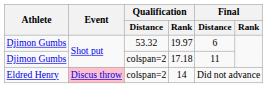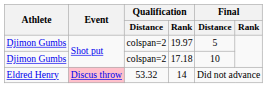(146, 43) 53.32 -> (146, 43) colspan=2
(215, 43) 6 -> (215, 43) 5
(215, 59) 11 -> (215, 59) 10
(146, 75) colspan=2 -> (146, 75) 53.32
